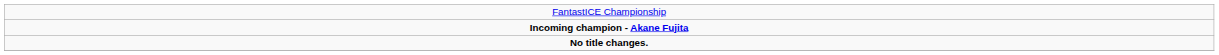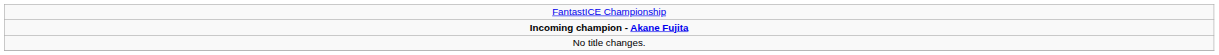(609, 43) bold -> (609, 43) normal
